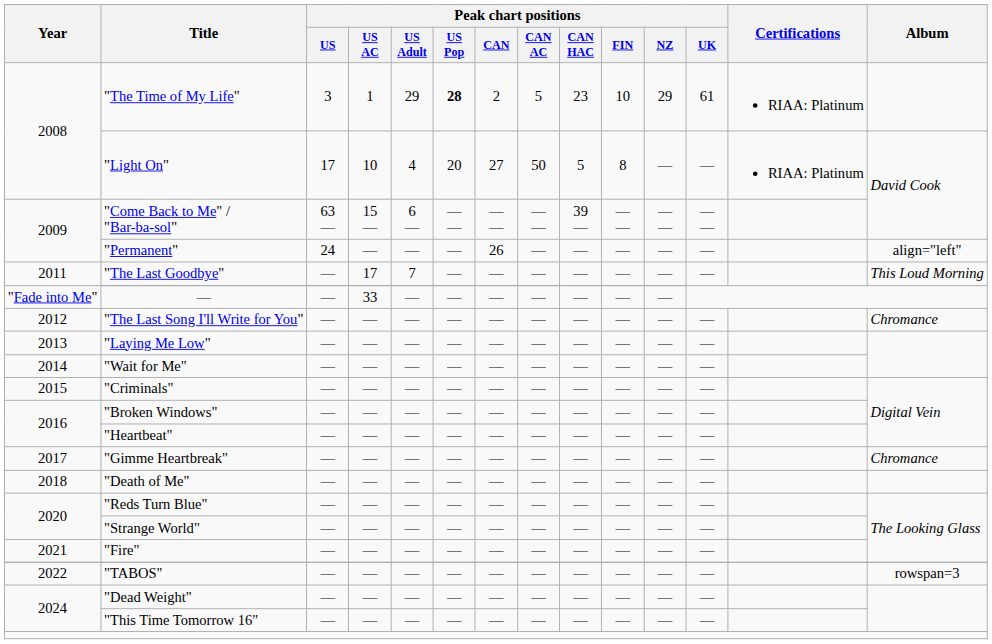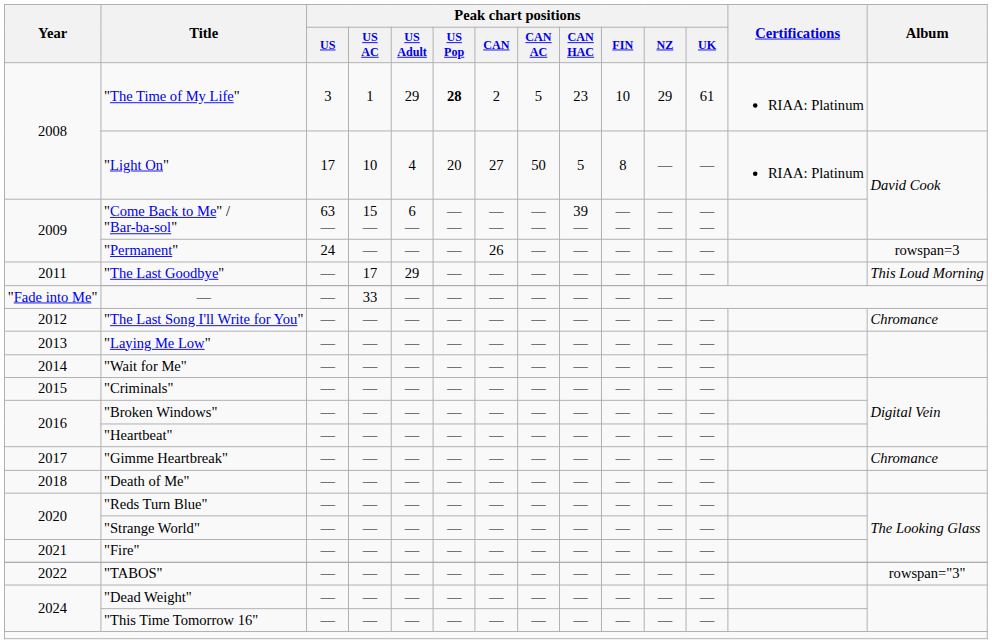(927, 250) align="left" -> (927, 250) rowspan=3
(412, 273) 7 -> (412, 273) 29
(927, 573) rowspan=3 -> (927, 573) rowspan="3"
